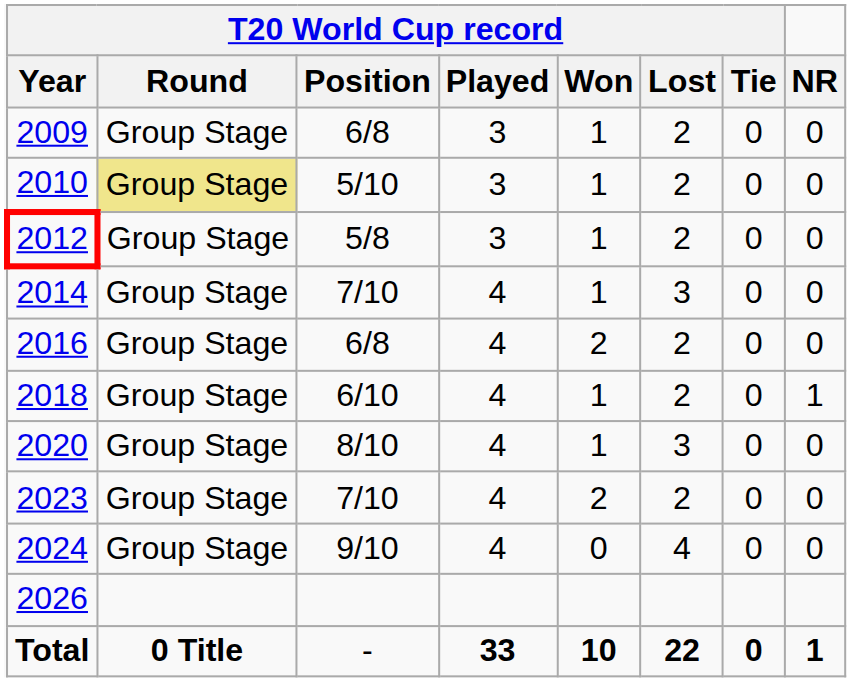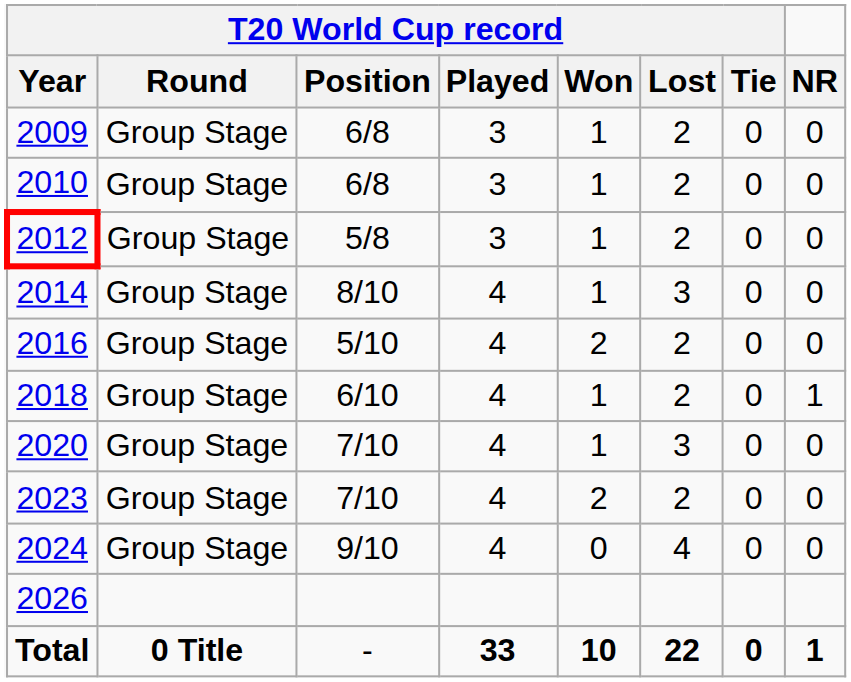(197, 184) khaki background -> (197, 184) no background
(367, 184) 5/10 -> (367, 184) 6/8
(367, 292) 7/10 -> (367, 292) 8/10
(367, 344) 6/8 -> (367, 344) 5/10
(367, 446) 8/10 -> (367, 446) 7/10
